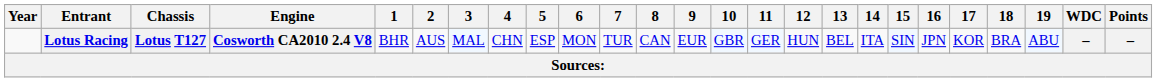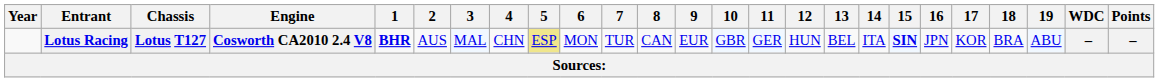(394, 40) normal -> (395, 40) bold
(542, 40) no background -> (544, 40) khaki background
(903, 40) normal -> (905, 40) bold
